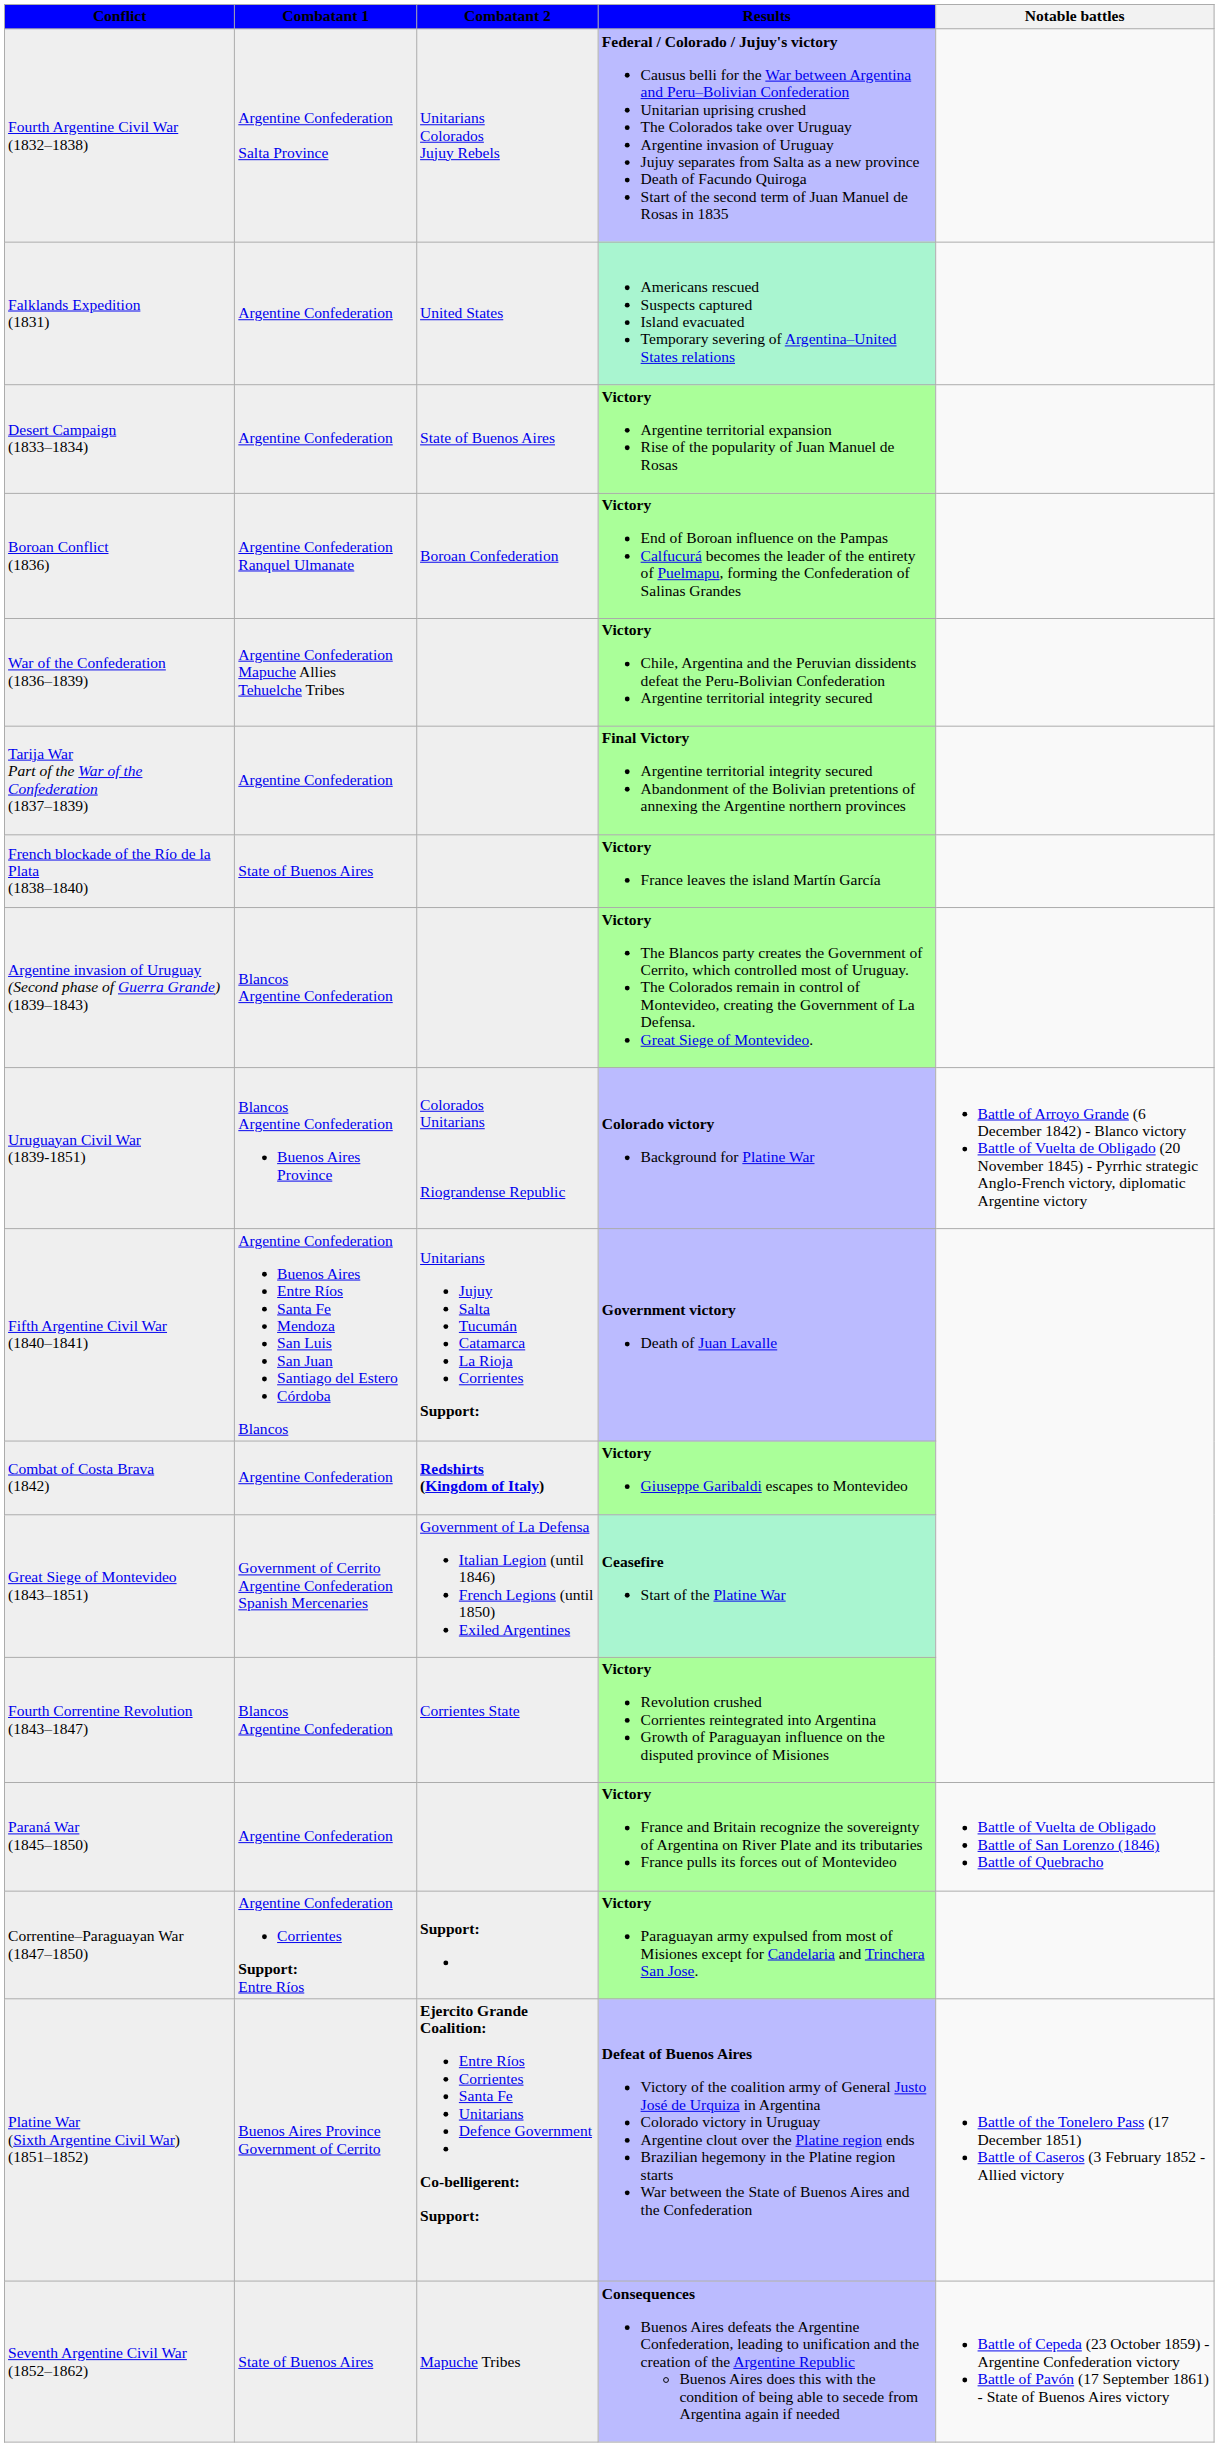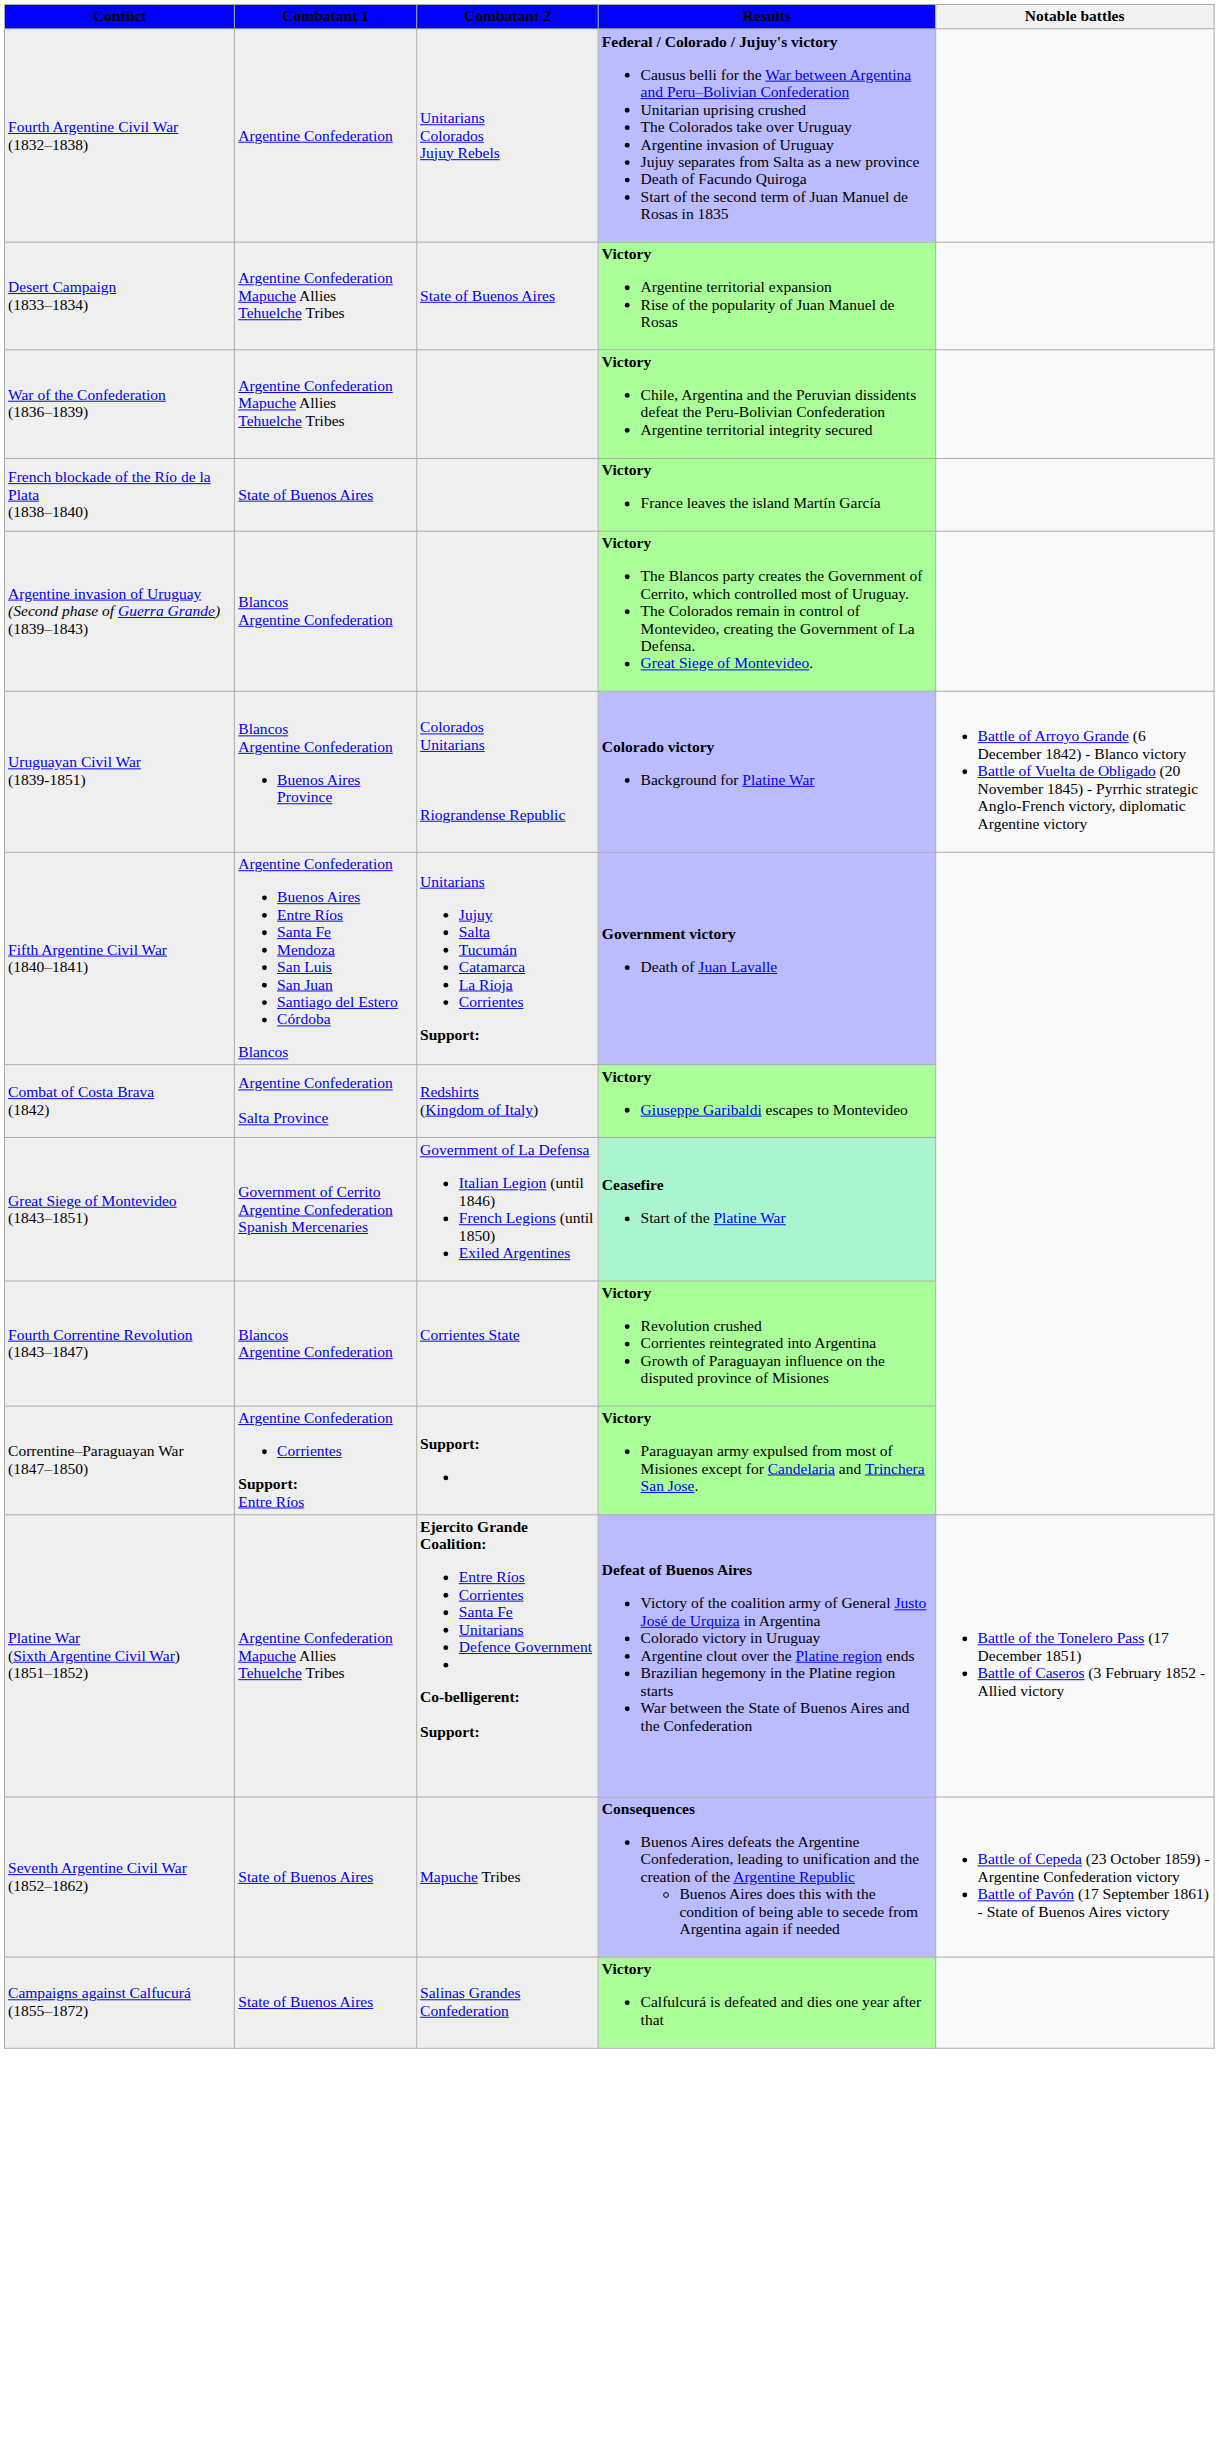(316, 135) Argentine Confederation Salta Province -> (316, 135) Argentine Confederation
- row: (74, 313)
(316, 438) Argentine Confederation -> (316, 295) Argentine Confederation Mapuche Allies Tehuelche Tribes
- row: (58, 555)
- row: (75, 780)
(316, 1477) Argentine Confederation -> (316, 1101) Argentine Confederation Salta Province
(482, 1477) bold -> (479, 1101) normal
- row: (48, 1836)
(309, 2140) Buenos Aires Province Government of Cerrito -> (316, 1655) Argentine Confederation Mapuche Allies Tehuelche Tribes
+ row: (99, 2002)
